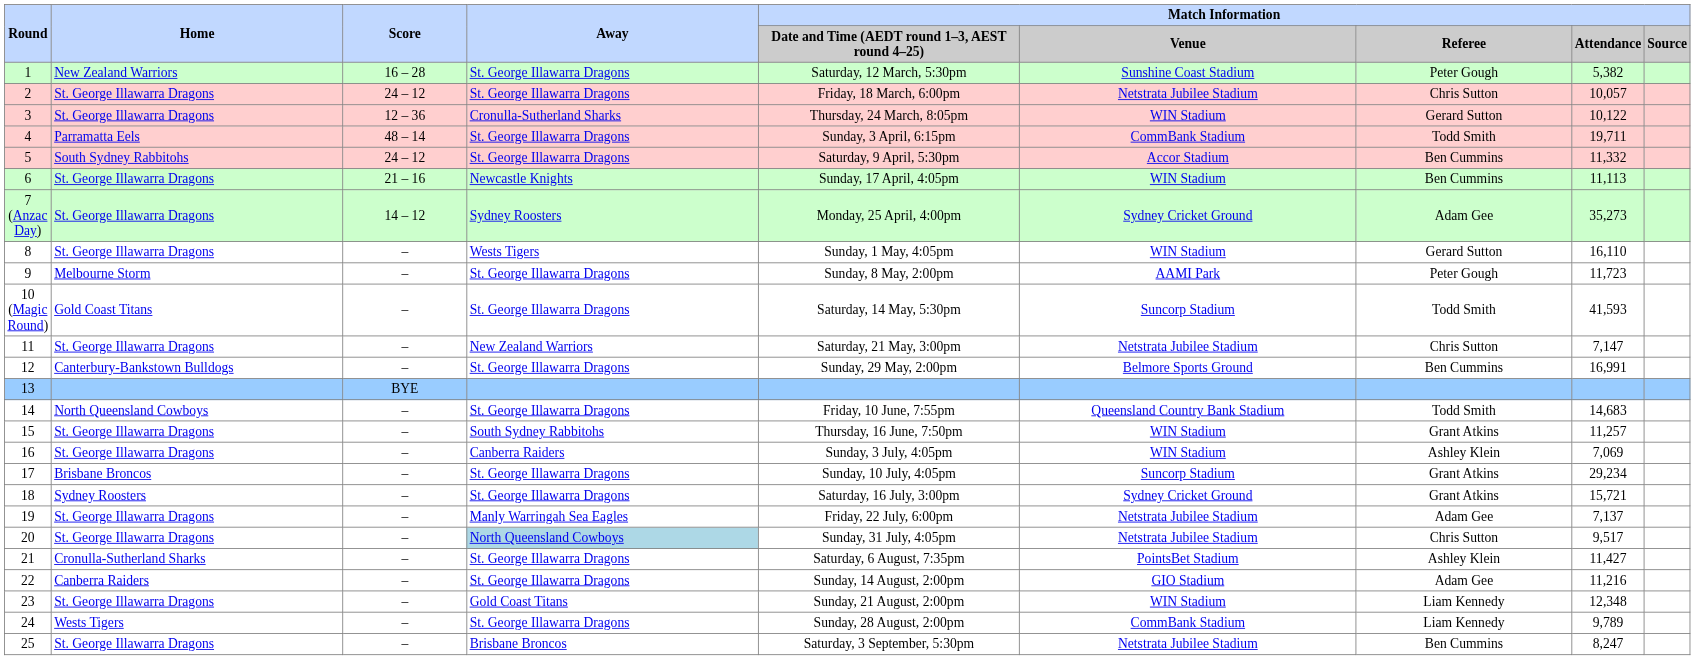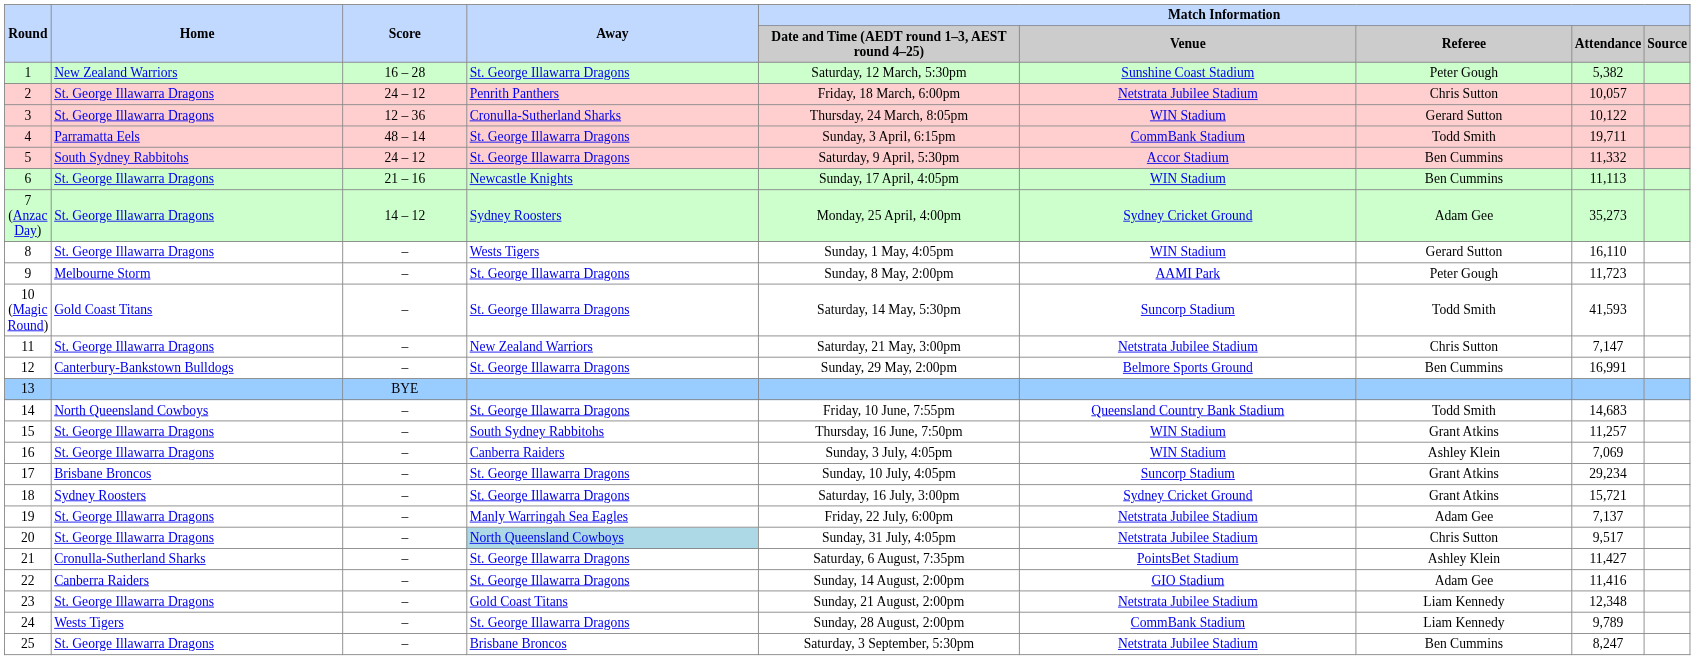(550, 94) St. George Illawarra Dragons -> (514, 94) Penrith Panthers
(1608, 580) 11,216 -> (1608, 580) 11,416
(1188, 601) WIN Stadium -> (1188, 601) Netstrata Jubilee Stadium
